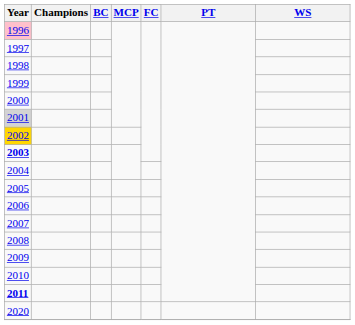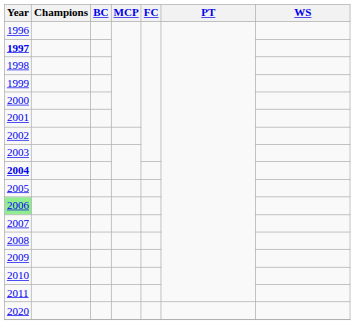(18, 30) pink background -> (18, 30) no background
(18, 48) normal -> (18, 48) bold
(18, 118) lightgrey background -> (18, 118) no background
(18, 135) gold background -> (18, 135) no background
(18, 153) bold -> (18, 153) normal
(18, 170) normal -> (18, 170) bold
(18, 205) no background -> (18, 205) lightgreen background
(18, 293) bold -> (18, 293) normal
